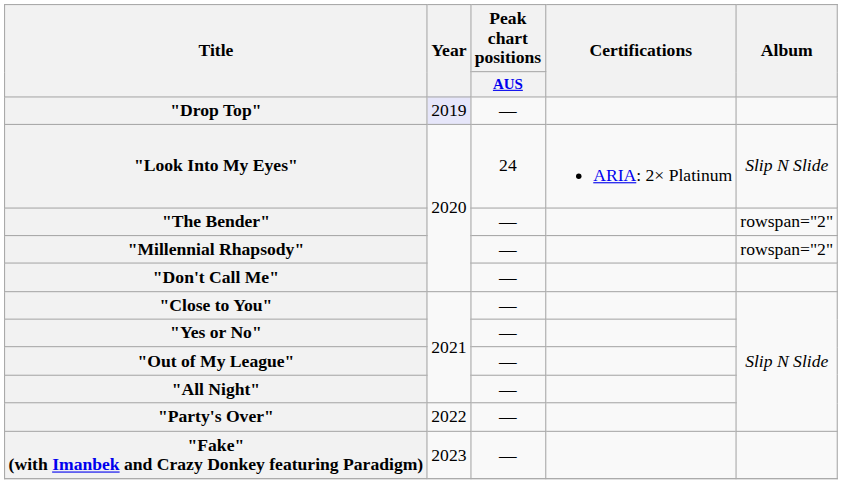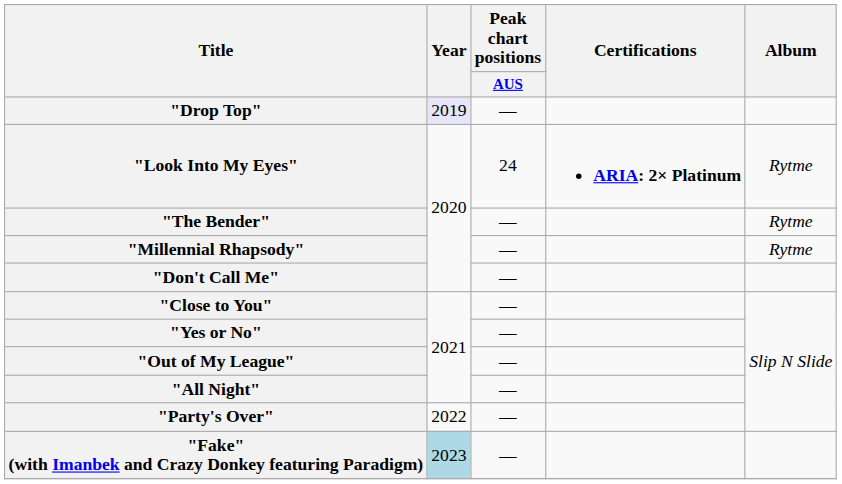(641, 176) normal -> (645, 176) bold
(787, 166) Slip N Slide -> (791, 166) Rytme
(787, 221) rowspan="2" -> (791, 221) Rytme
(787, 249) rowspan="2" -> (791, 249) Rytme
(449, 454) no background -> (449, 454) lightblue background
